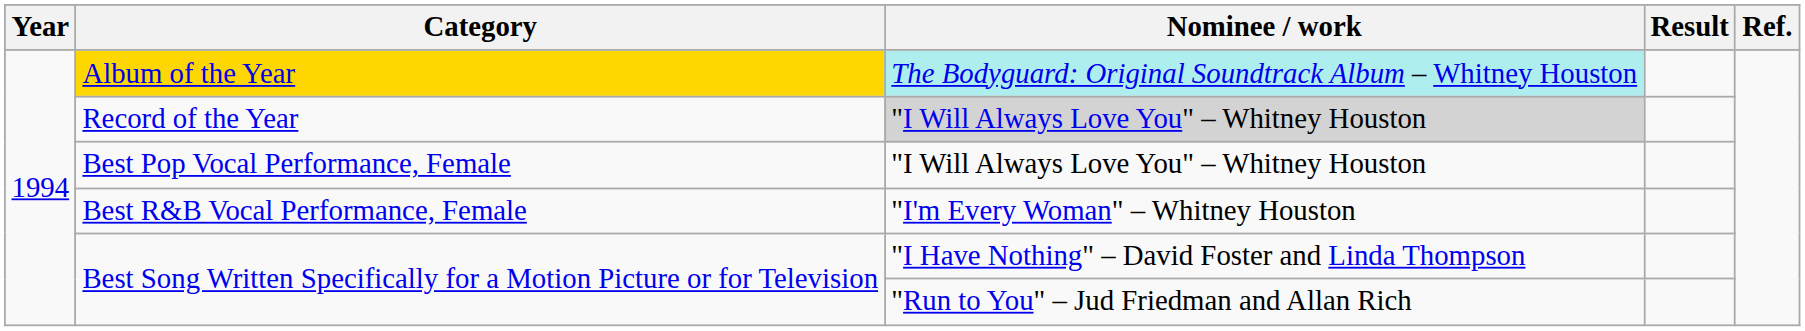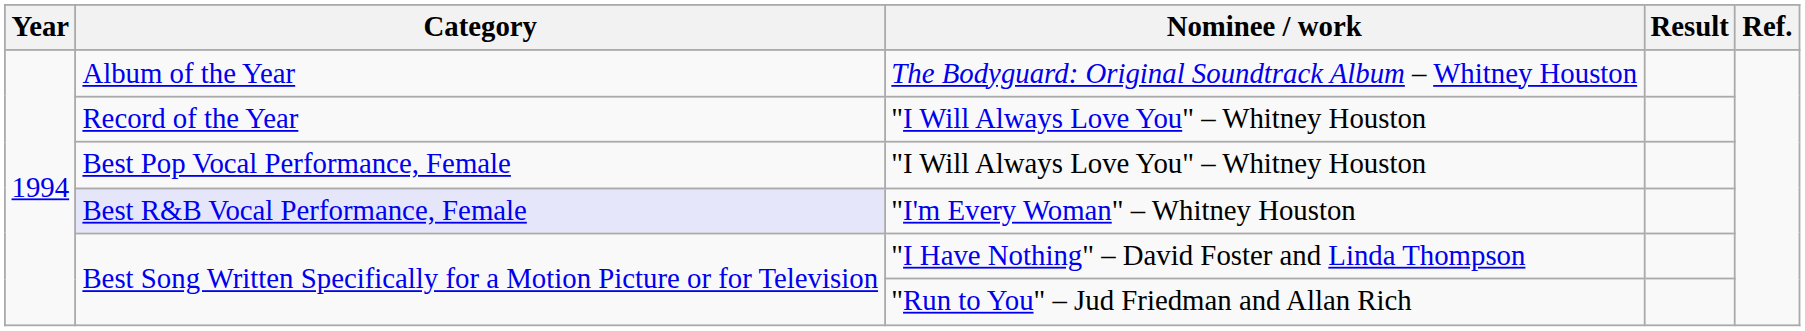(189, 73) gold background -> (189, 73) no background
(1264, 73) paleturquoise background -> (1264, 73) no background
(1159, 118) lightgrey background -> (1159, 118) no background
(305, 210) no background -> (305, 210) lavender background
